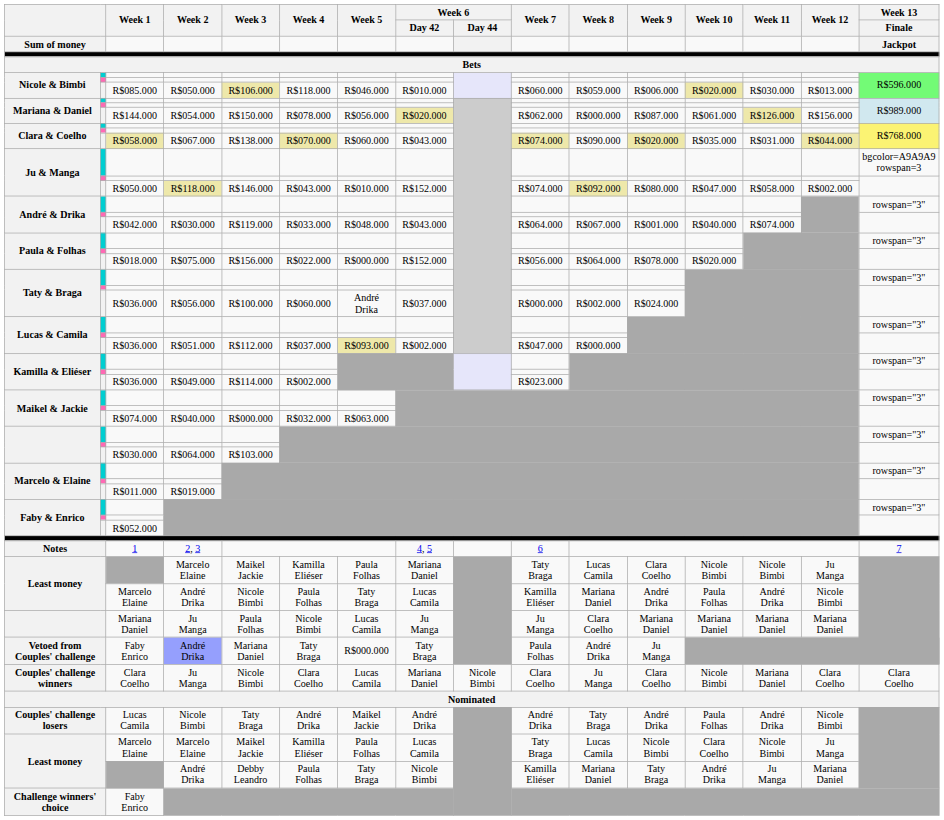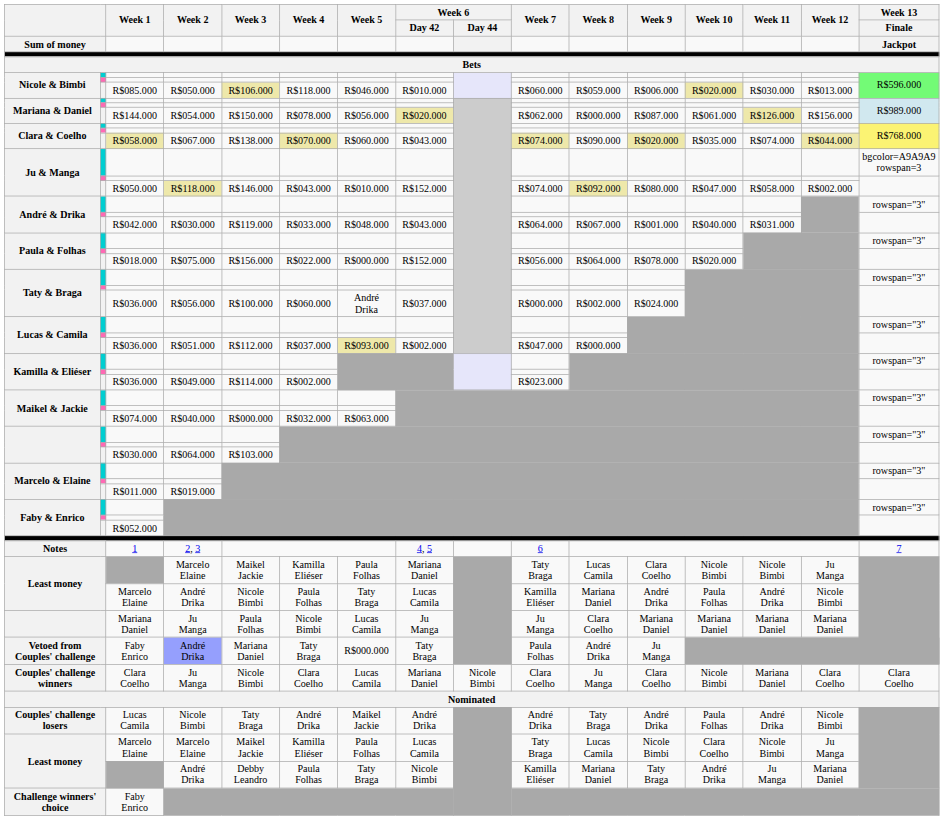(772, 140) R$031.000 -> (772, 140) R$074.000
(772, 225) R$074.000 -> (772, 225) R$031.000
